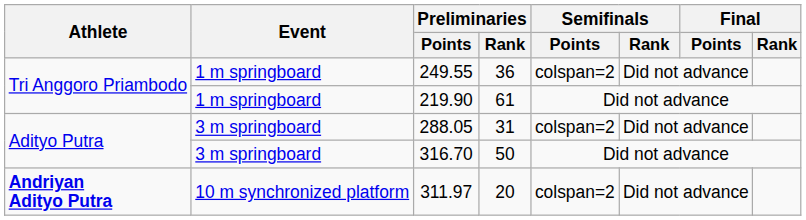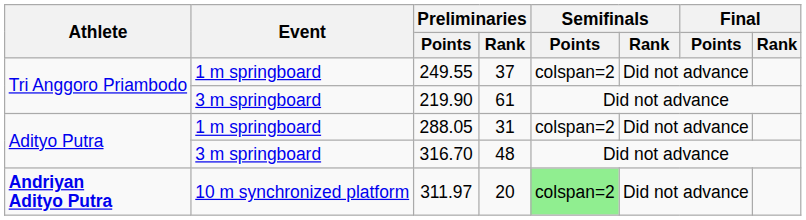(505, 72) 36 -> (505, 72) 37
(258, 100) 1 m springboard -> (258, 100) 3 m springboard
(258, 127) 3 m springboard -> (258, 127) 1 m springboard
(505, 155) 50 -> (505, 155) 48
(575, 192) no background -> (575, 192) lightgreen background
